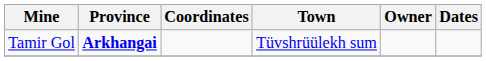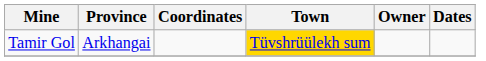(120, 42) bold -> (116, 42) normal
(317, 42) no background -> (310, 42) gold background
